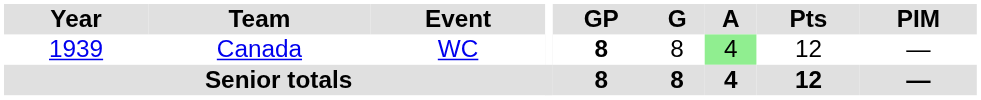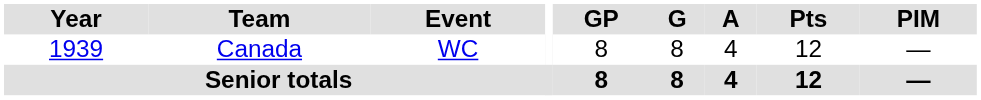(601, 49) bold -> (601, 49) normal
(731, 49) lightgreen background -> (731, 49) no background
